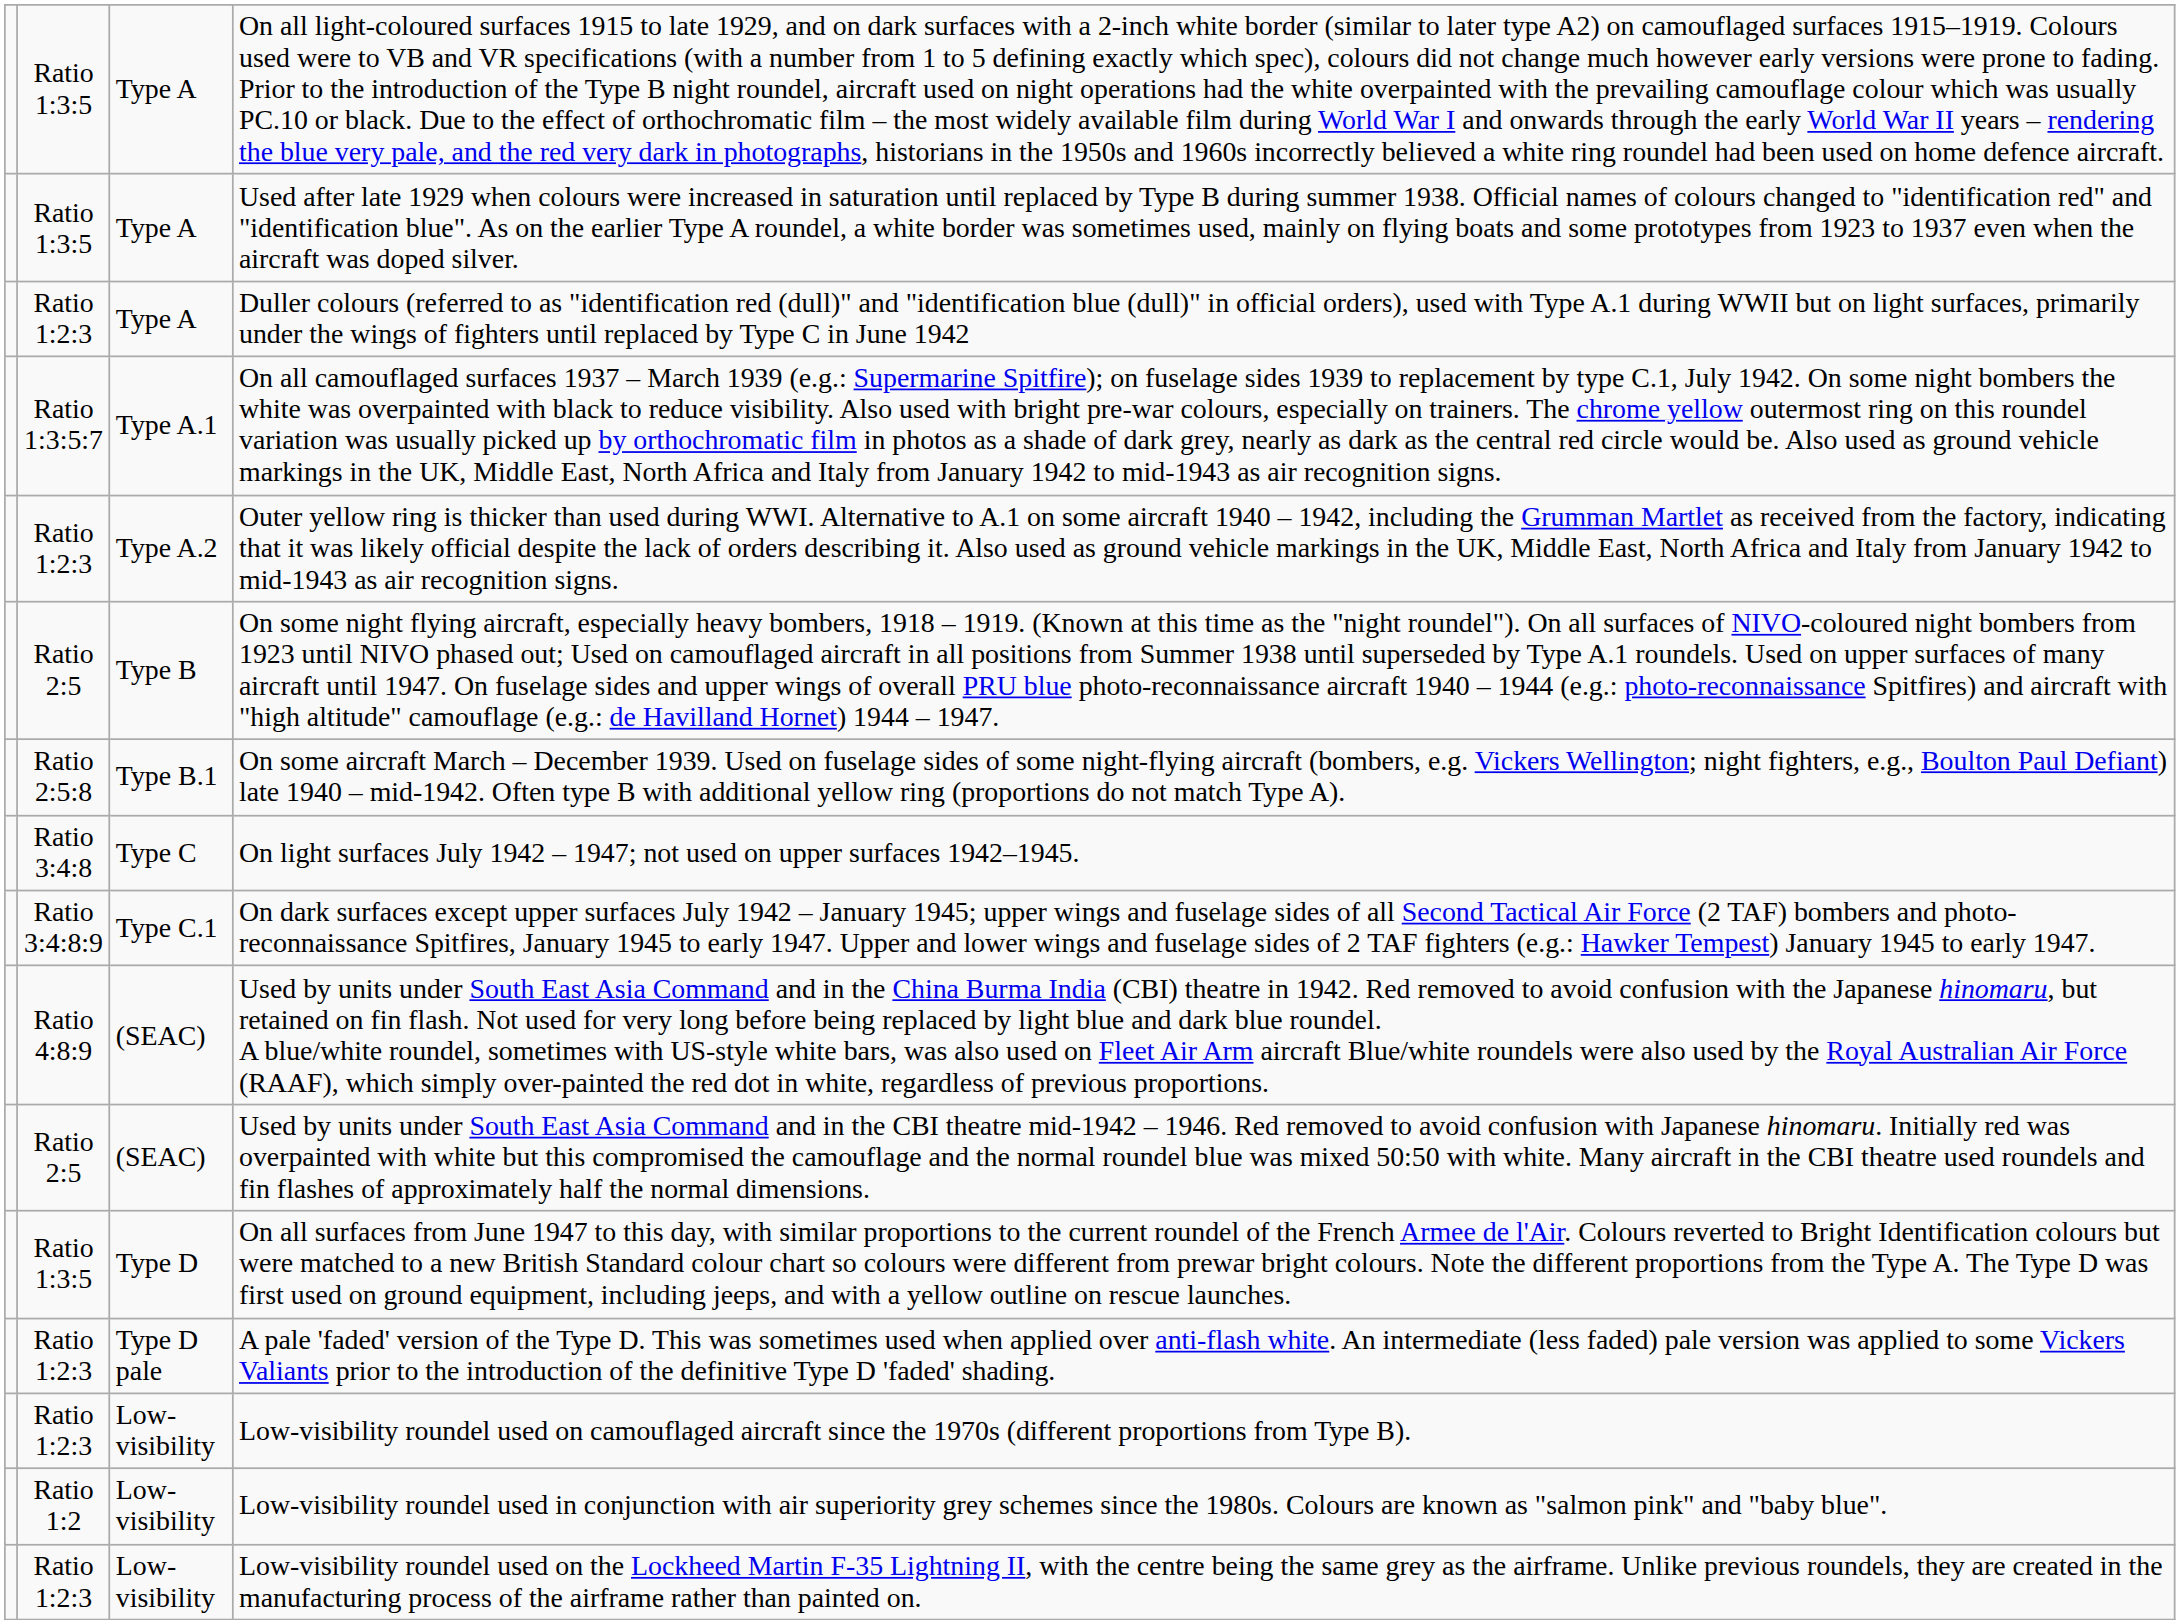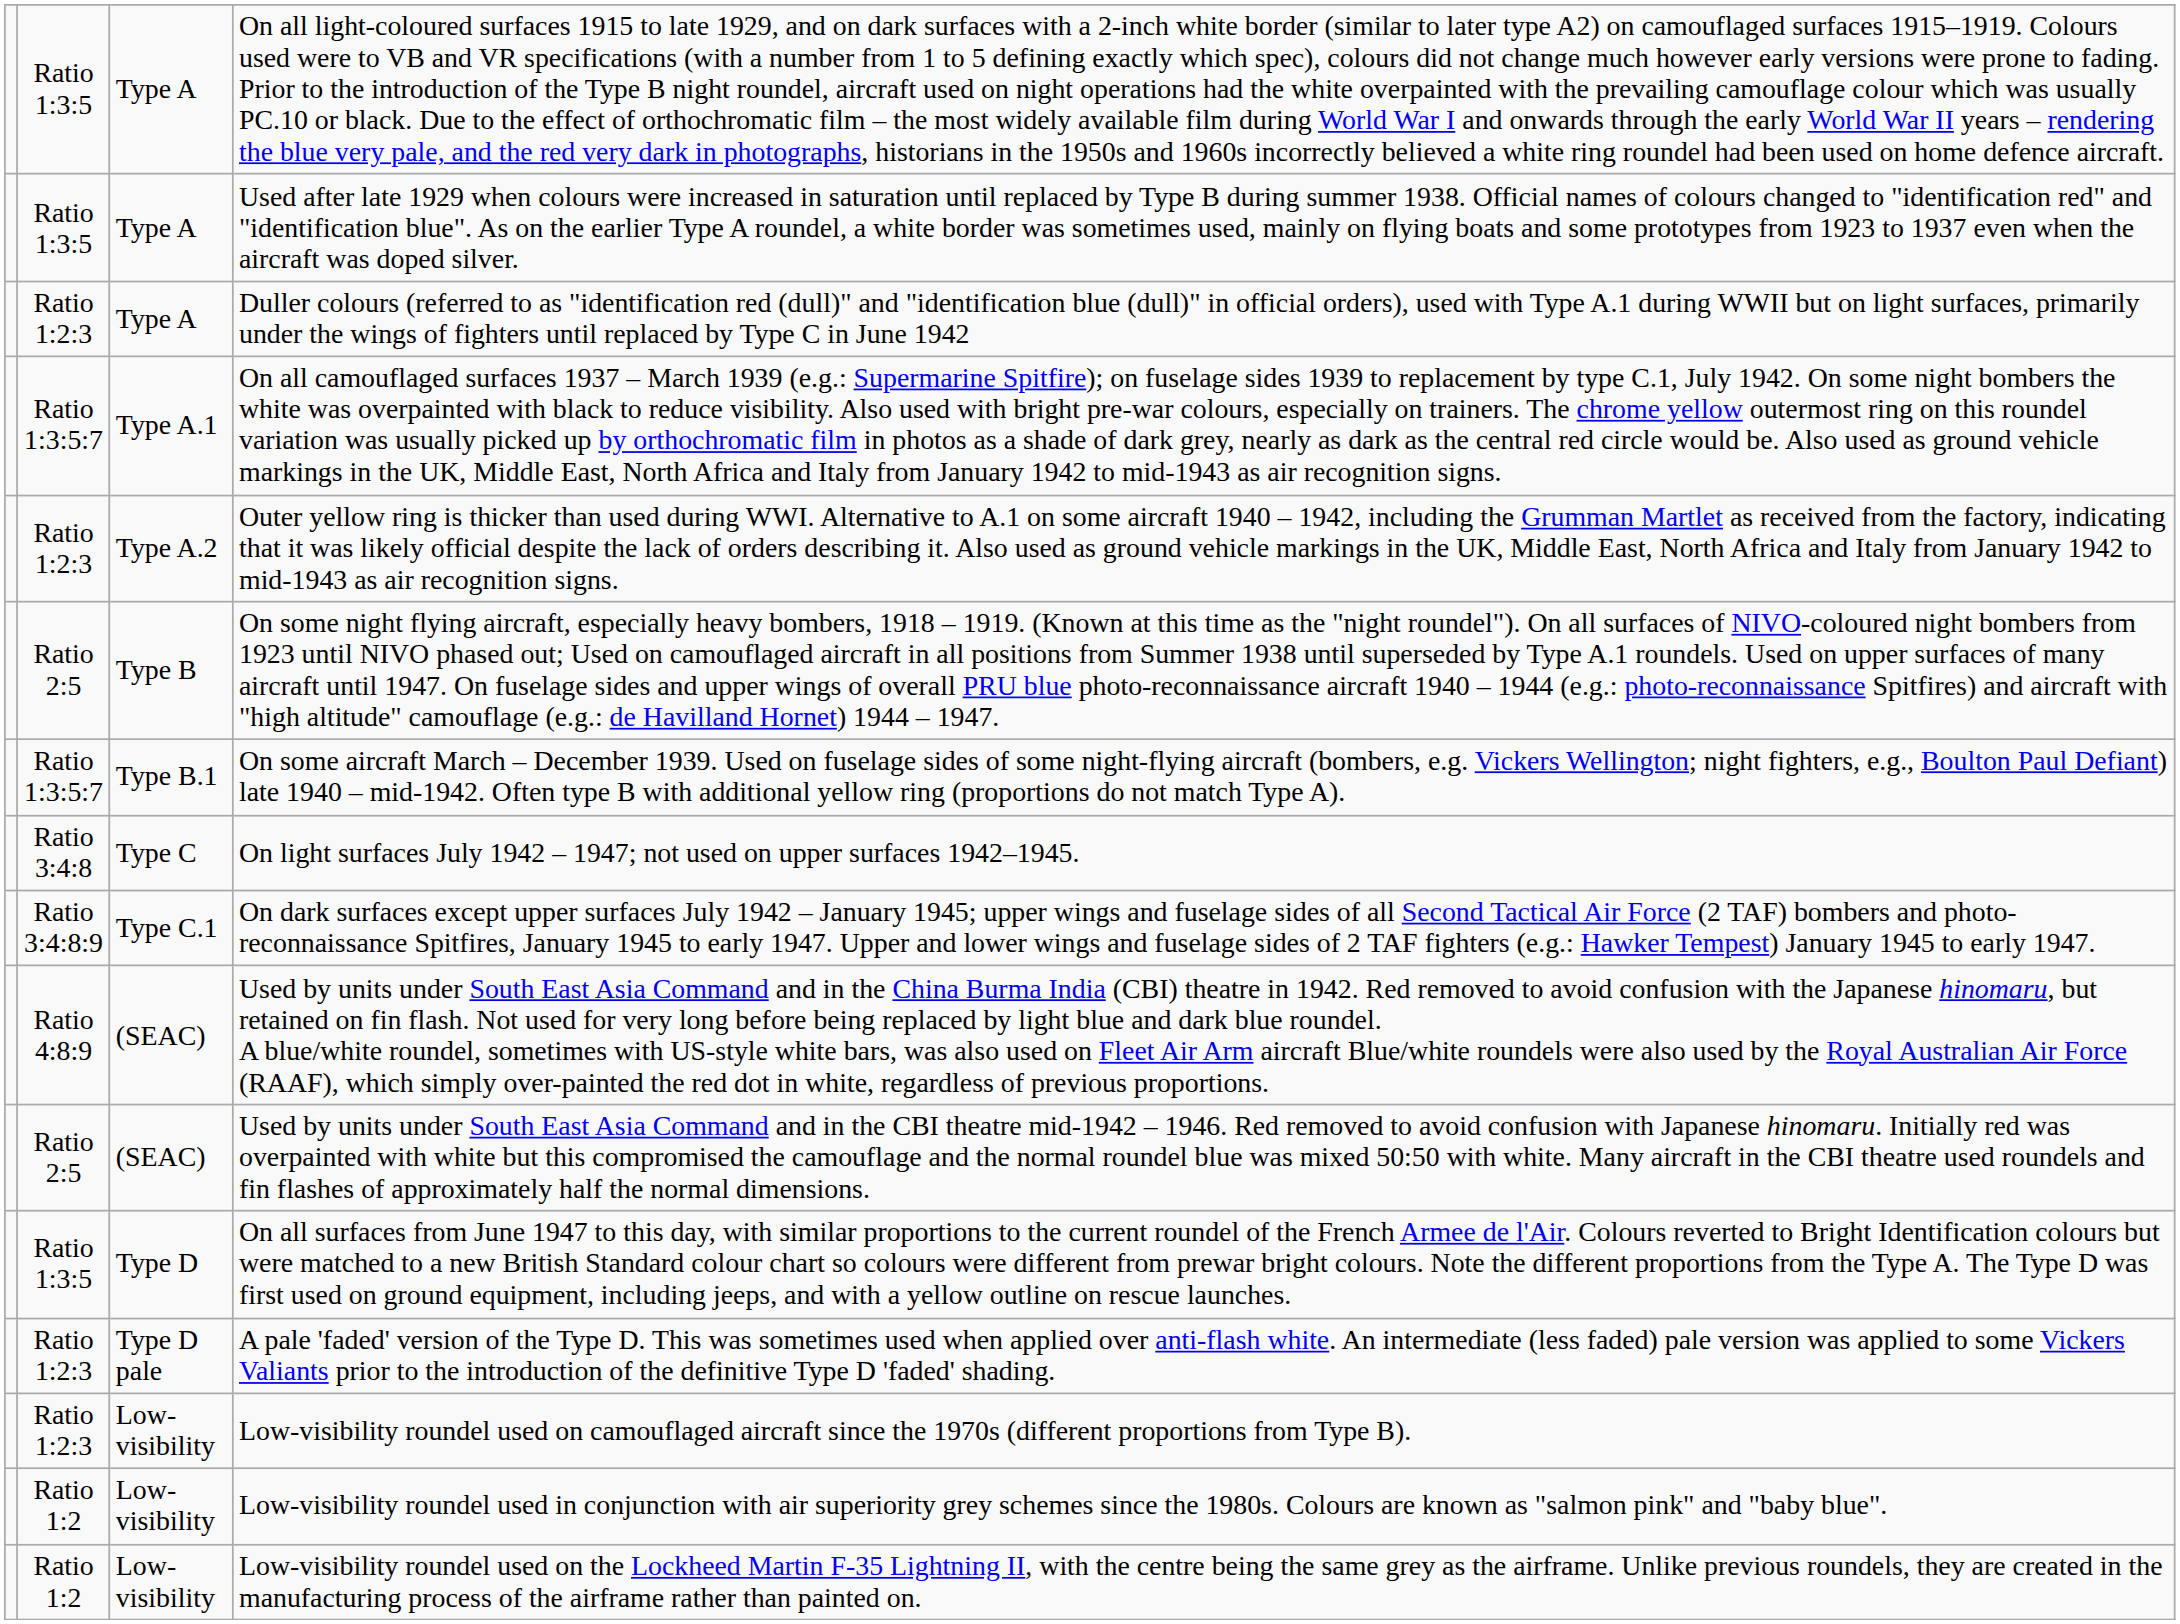(64, 776) Ratio 2:5:8 -> (64, 776) Ratio 1:3:5:7
(64, 1581) Ratio 1:2:3 -> (64, 1581) Ratio 1:2
